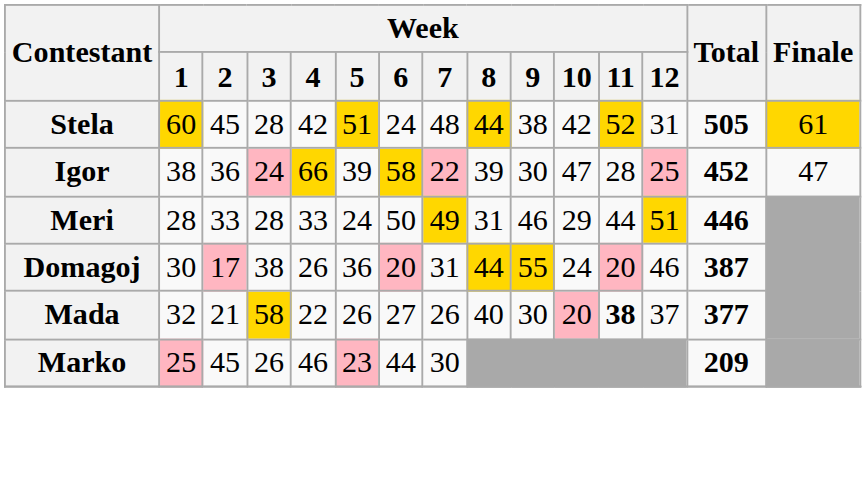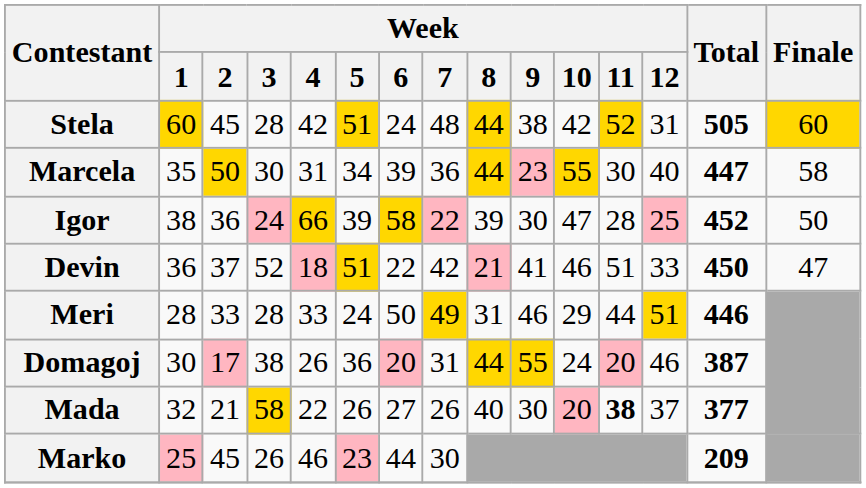(813, 123) 61 -> (813, 123) 60
+ row: (82, 171)
(813, 171) 47 -> (813, 219) 50
+ row: (82, 266)
